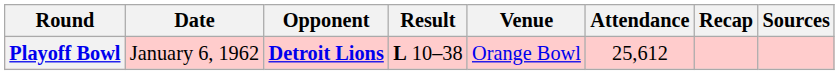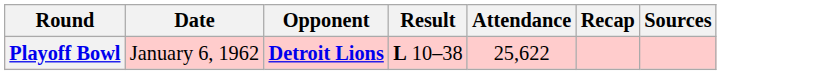- column: (526, 20)
(640, 52) 25,612 -> (522, 52) 25,622
